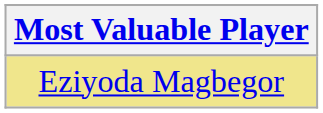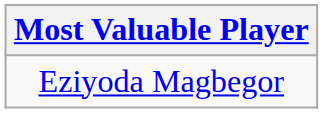(161, 81) khaki background -> (161, 81) no background
